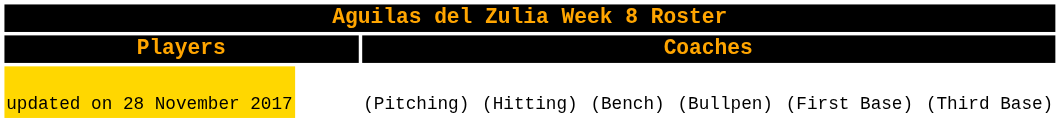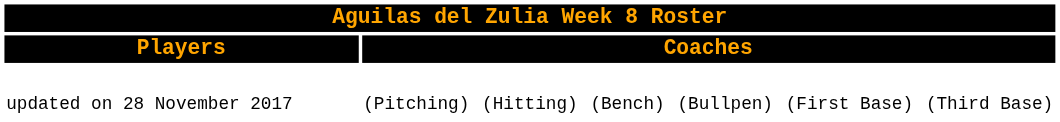(149, 104) gold background -> (149, 104) no background
